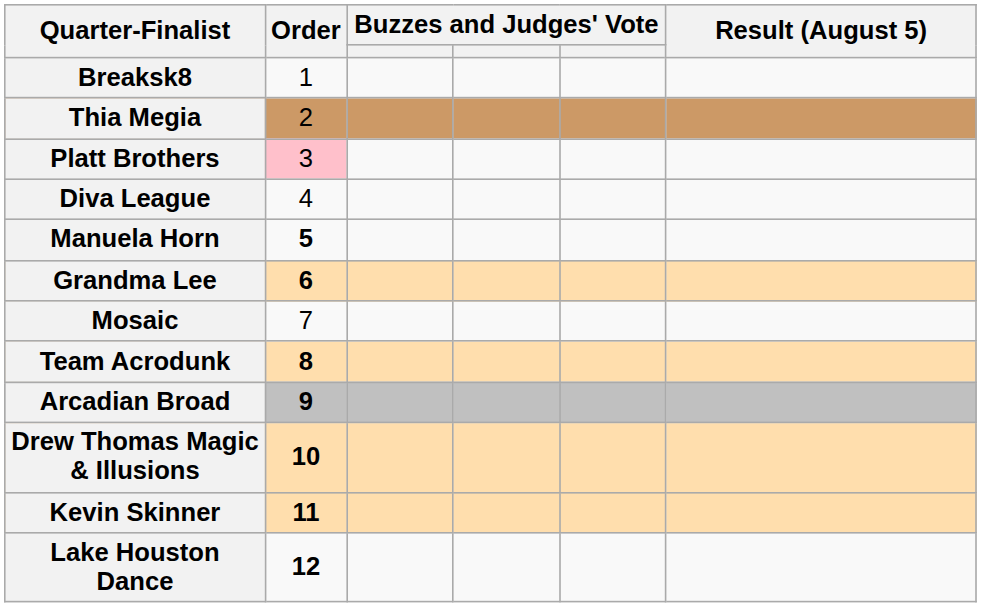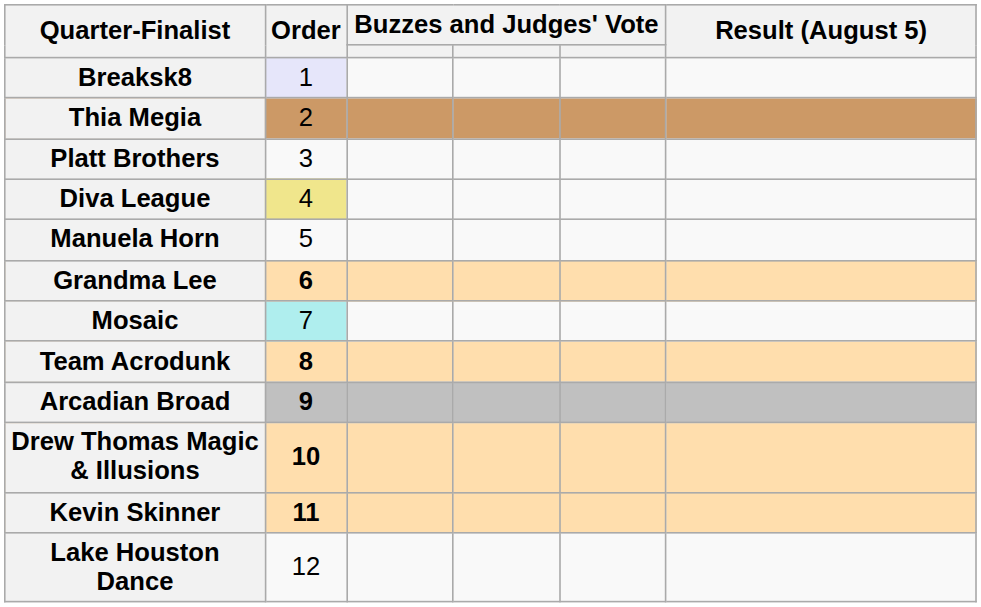(306, 77) no background -> (306, 77) lavender background
(306, 158) pink background -> (306, 158) no background
(306, 199) no background -> (306, 199) khaki background
(306, 239) bold -> (306, 239) normal
(306, 320) no background -> (306, 320) paleturquoise background
(306, 567) bold -> (306, 567) normal
